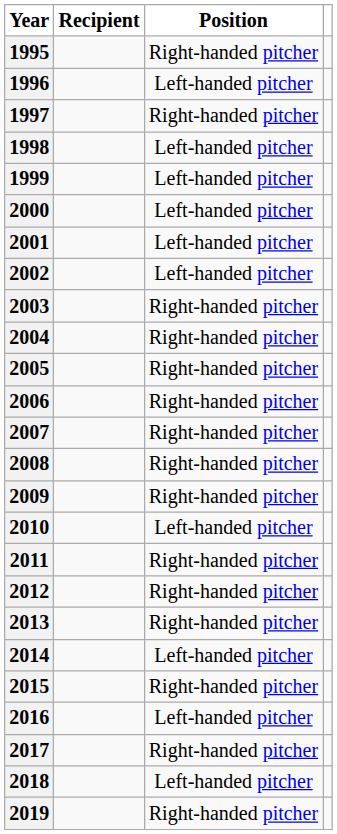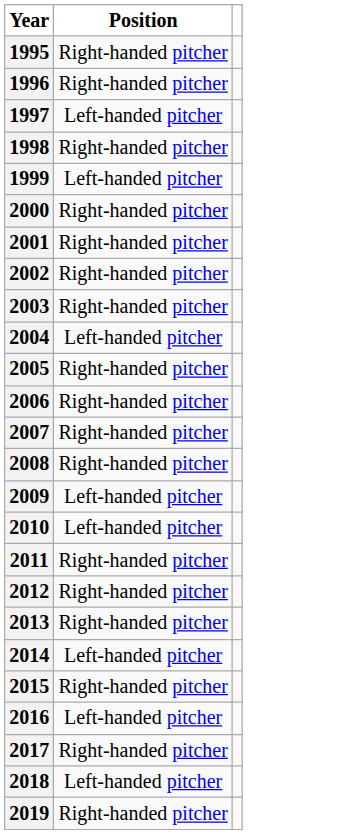- column: (99, 20)
(233, 83) Left-handed pitcher -> (143, 83) Right-handed pitcher
(233, 115) Right-handed pitcher -> (143, 115) Left-handed pitcher
(233, 147) Left-handed pitcher -> (143, 147) Right-handed pitcher
(233, 210) Left-handed pitcher -> (143, 210) Right-handed pitcher
(233, 242) Left-handed pitcher -> (143, 242) Right-handed pitcher
(233, 274) Left-handed pitcher -> (143, 274) Right-handed pitcher
(233, 337) Right-handed pitcher -> (143, 337) Left-handed pitcher
(233, 496) Right-handed pitcher -> (143, 496) Left-handed pitcher
